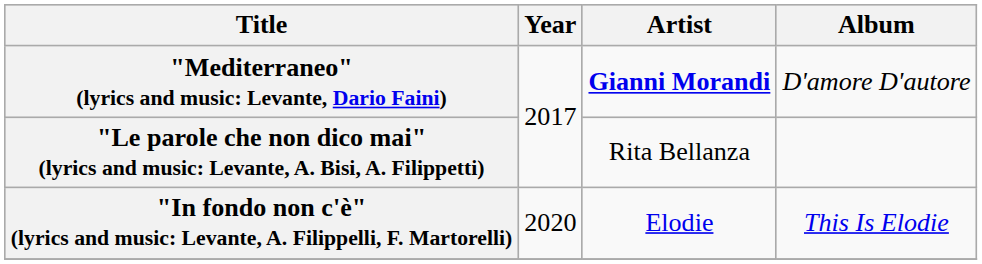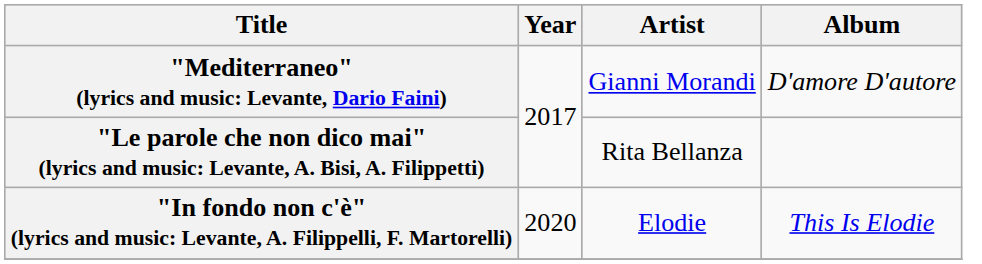(679, 81) bold -> (672, 81) normal
